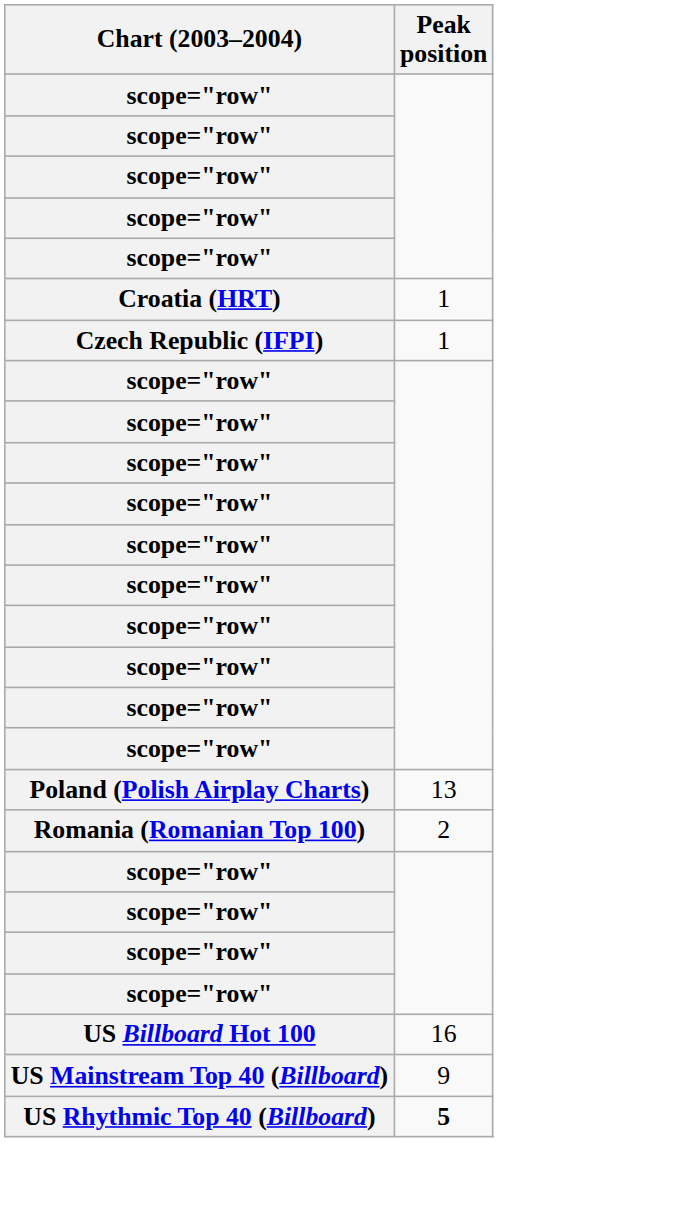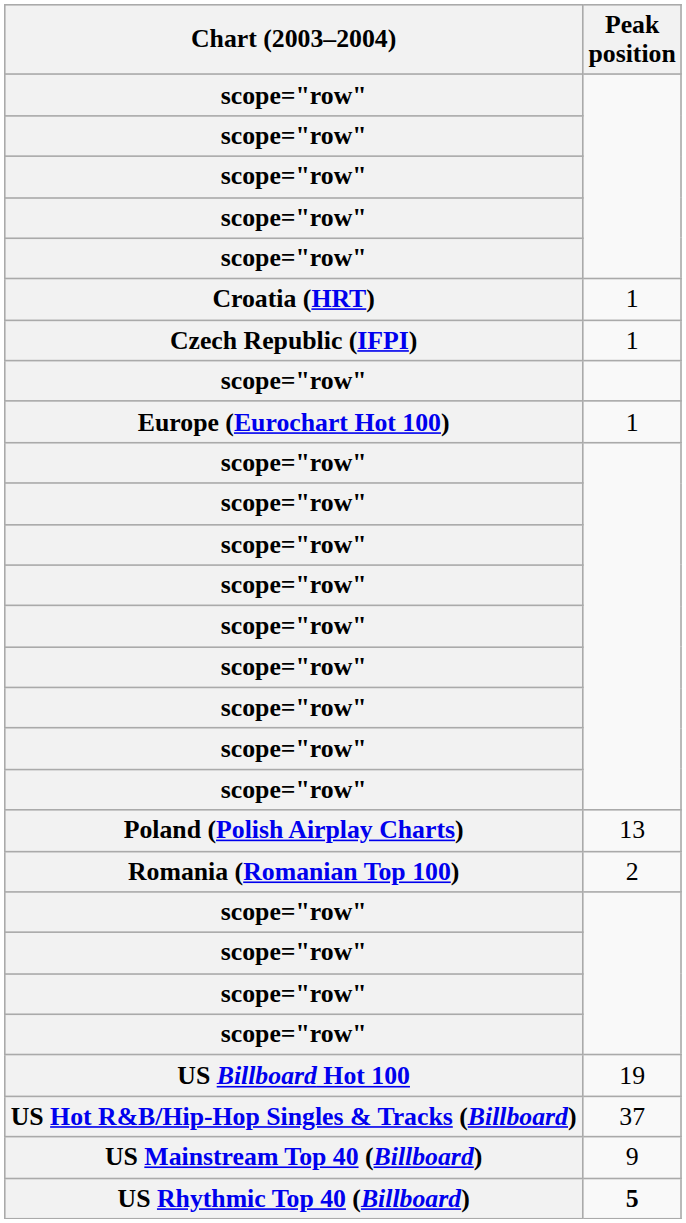+ row: (294, 421)
(444, 1034) 16 -> (632, 1075) 19
+ row: (294, 1116)
